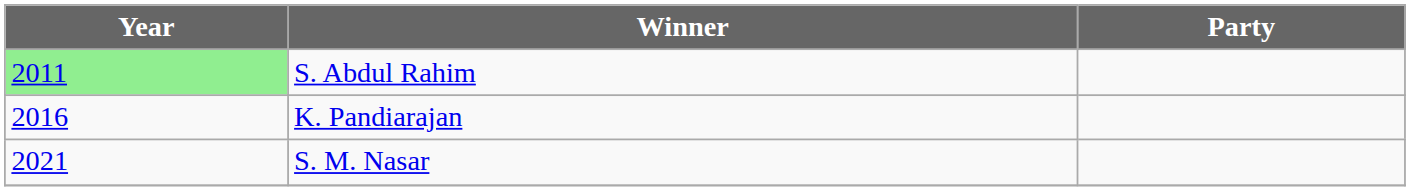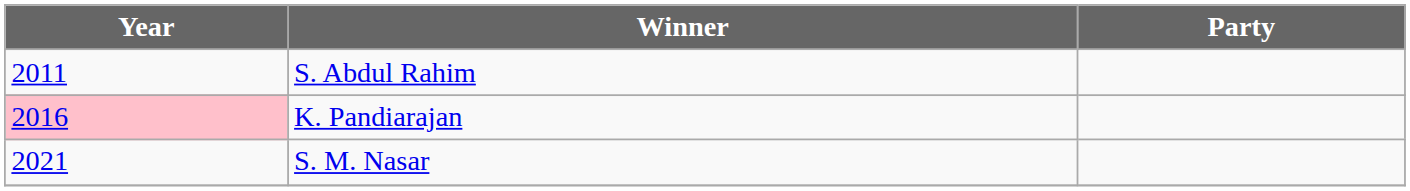(39, 71) lightgreen background -> (39, 71) no background
(40, 116) no background -> (40, 116) pink background
